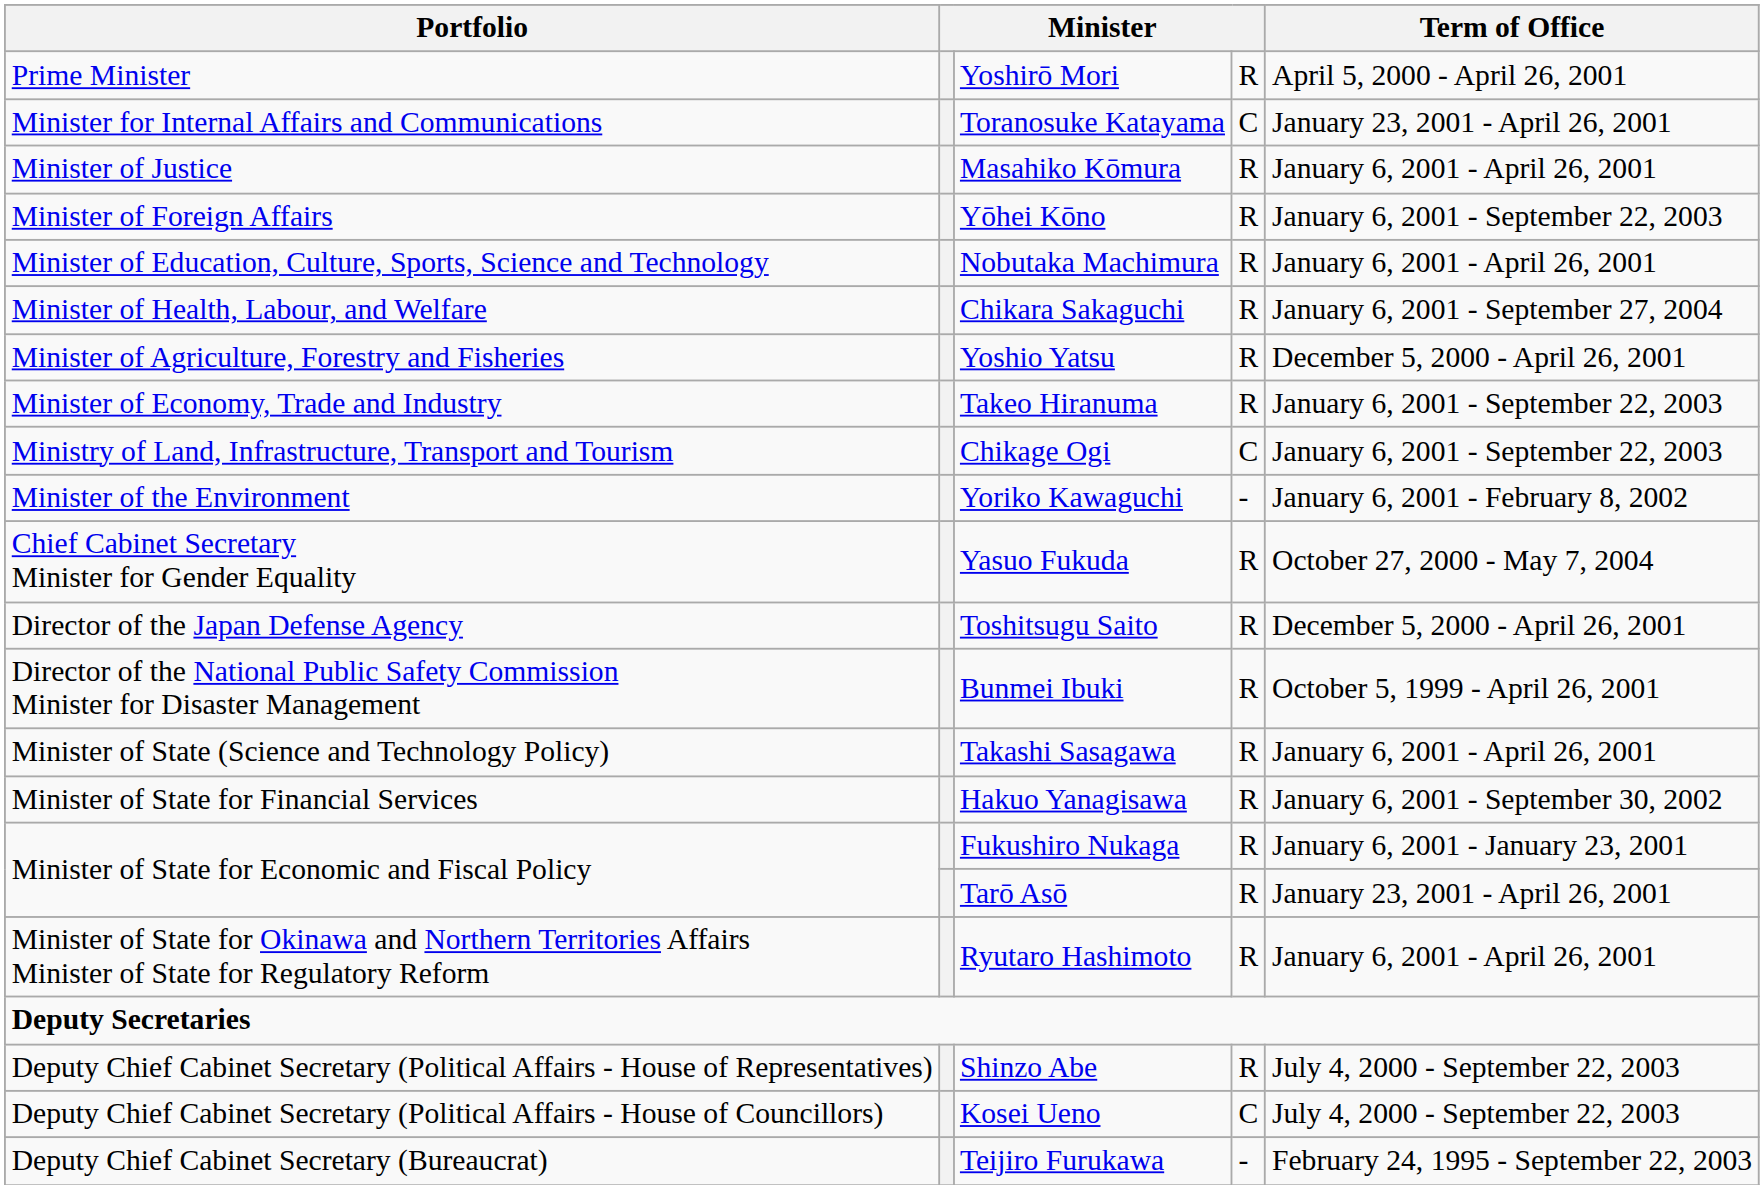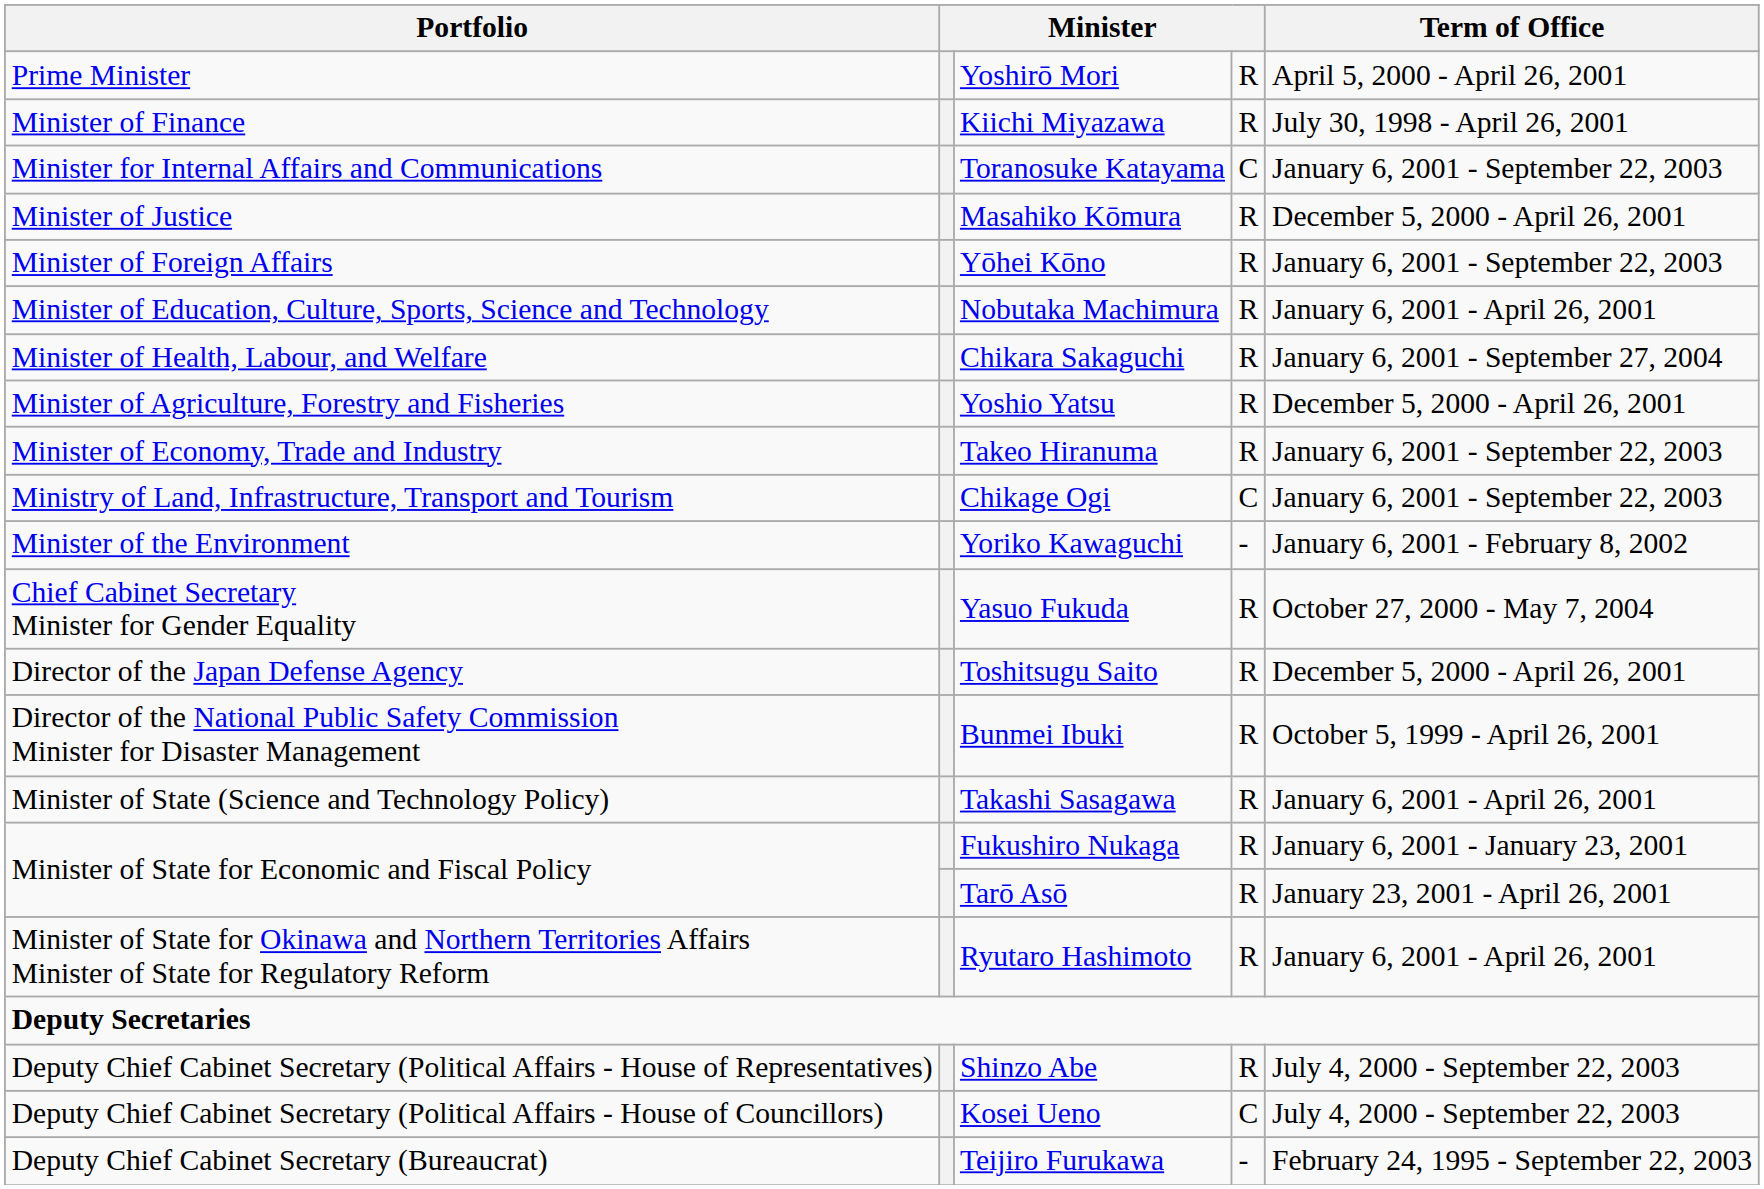+ row: (1062, 121)
(1472, 121) January 23, 2001 - April 26, 2001 -> (1497, 168) January 6, 2001 - September 22, 2003
(1464, 168) January 6, 2001 - April 26, 2001 -> (1479, 215) December 5, 2000 - April 26, 2001
- row: (1073, 798)
